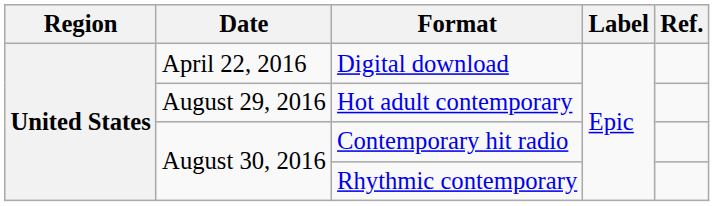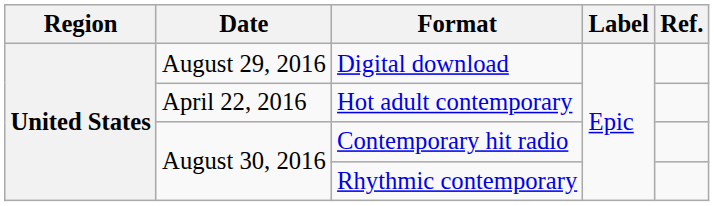(234, 63) April 22, 2016 -> (244, 63) August 29, 2016
(244, 102) August 29, 2016 -> (234, 102) April 22, 2016
